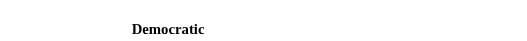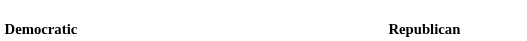+ column: (424, 9)
